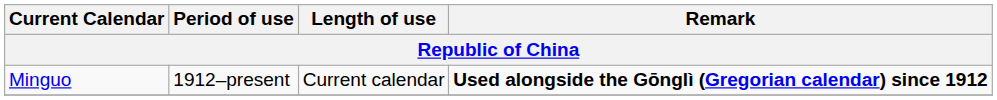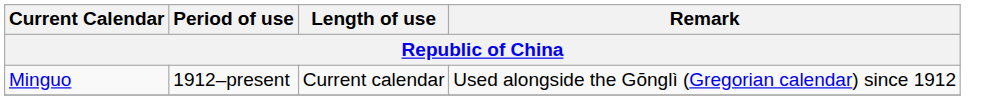(720, 79) bold -> (705, 79) normal
